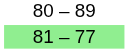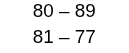(64, 36) lightgreen background -> (64, 36) no background
